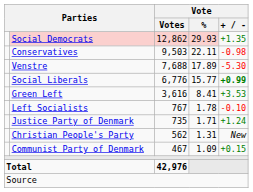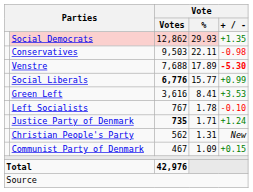(233, 66) normal -> (233, 66) bold
(174, 80) normal -> (174, 80) bold
(233, 80) bold -> (233, 80) normal
(180, 121) normal -> (180, 121) bold
